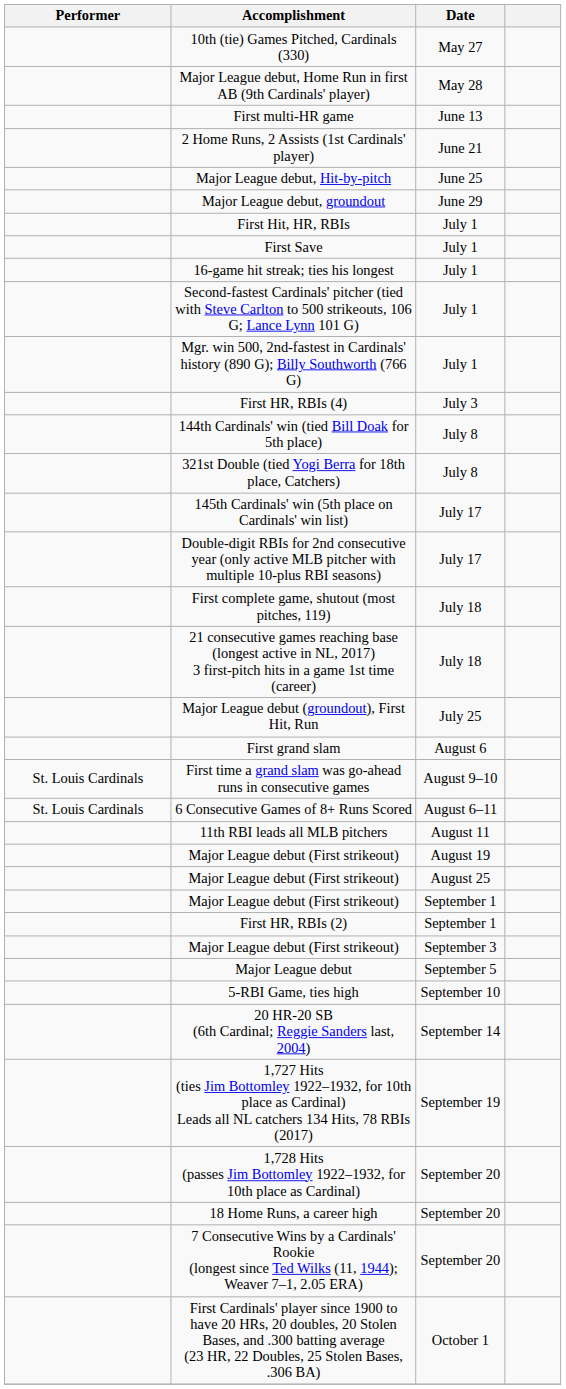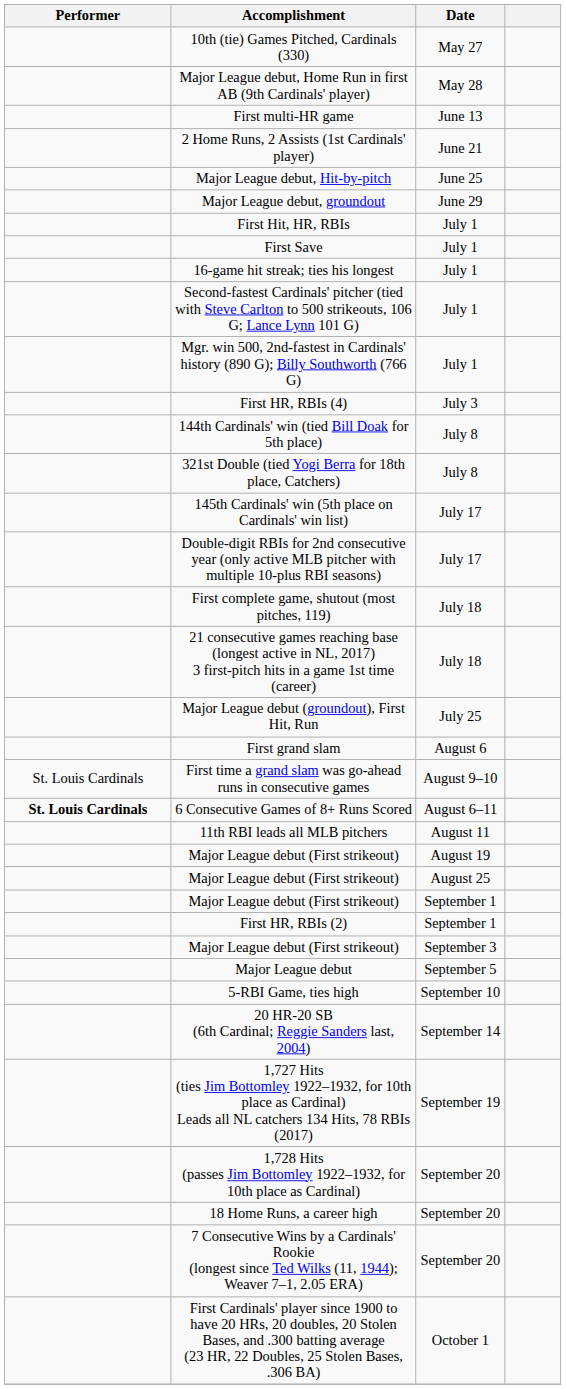(88, 809) normal -> (88, 809) bold
